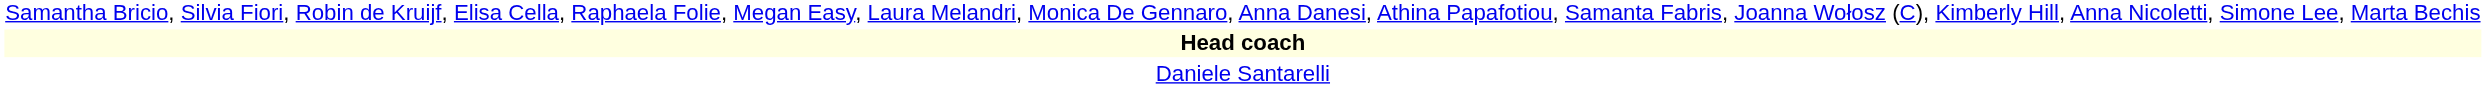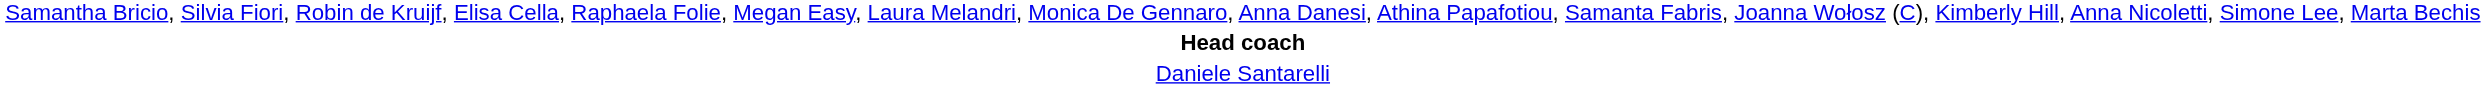(1243, 43) lightyellow background -> (1243, 43) no background
